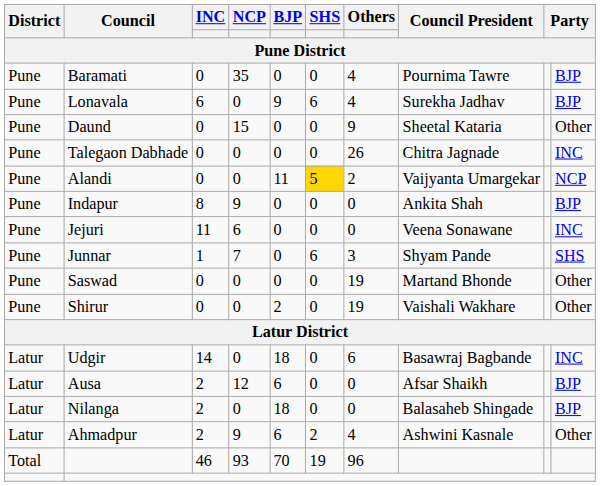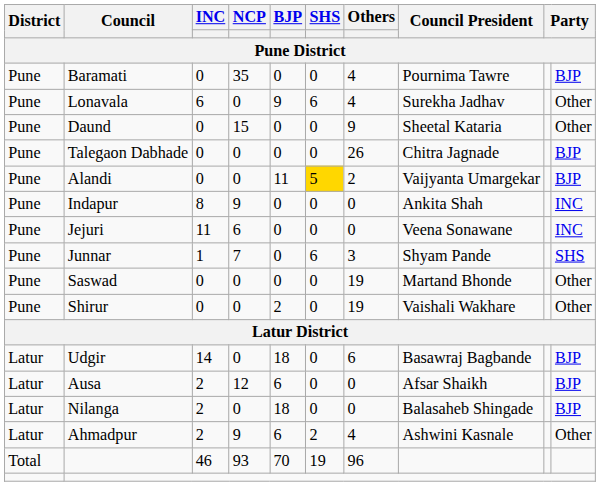(568, 101) BJP -> (573, 101) Other
(569, 152) INC -> (568, 152) BJP
(571, 178) NCP -> (568, 178) BJP
(568, 204) BJP -> (569, 204) INC
(569, 357) INC -> (568, 357) BJP
